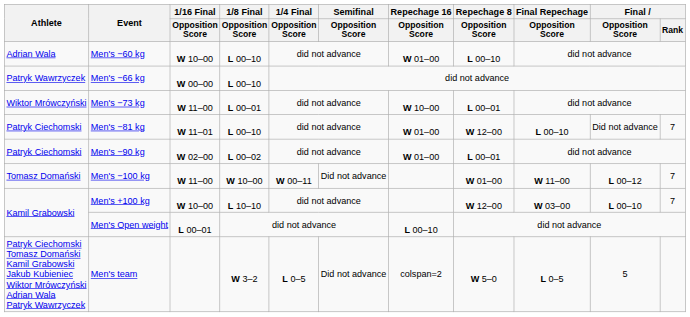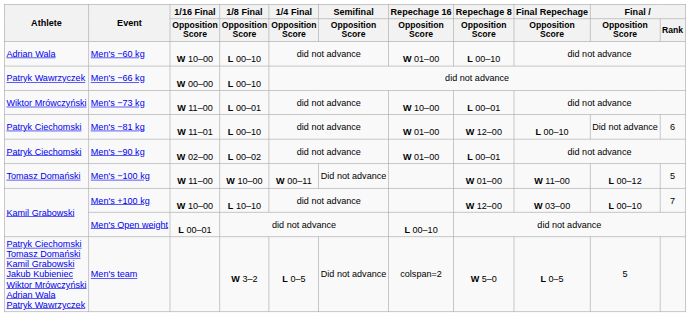(673, 127) 7 -> (673, 127) 6
(673, 176) 7 -> (673, 176) 5
